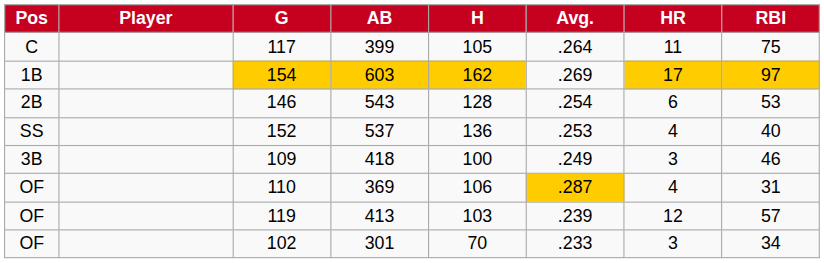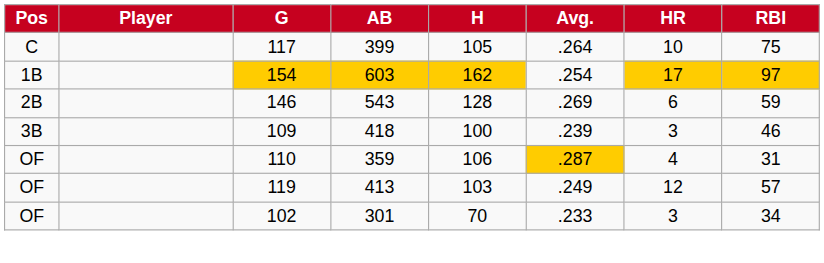(673, 46) 11 -> (673, 46) 10
(575, 74) .269 -> (575, 74) .254
(575, 103) .254 -> (575, 103) .269
(771, 103) 53 -> (771, 103) 59
- row: (282, 131)
(575, 159) .249 -> (575, 131) .239
(380, 187) 369 -> (380, 159) 359
(575, 215) .239 -> (575, 187) .249
